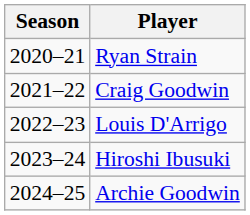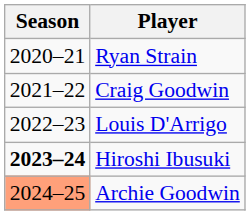(47, 158) normal -> (47, 158) bold
(47, 192) no background -> (47, 192) lightsalmon background
